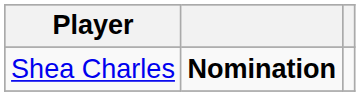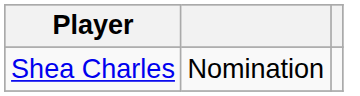(262, 68) bold -> (256, 68) normal
